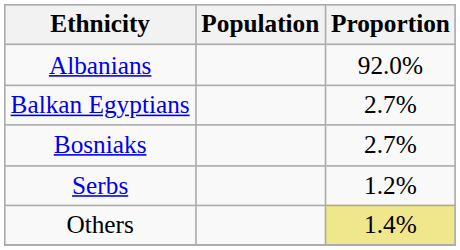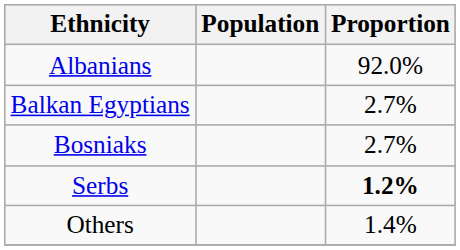(390, 184) normal -> (390, 184) bold
(390, 225) khaki background -> (390, 225) no background
